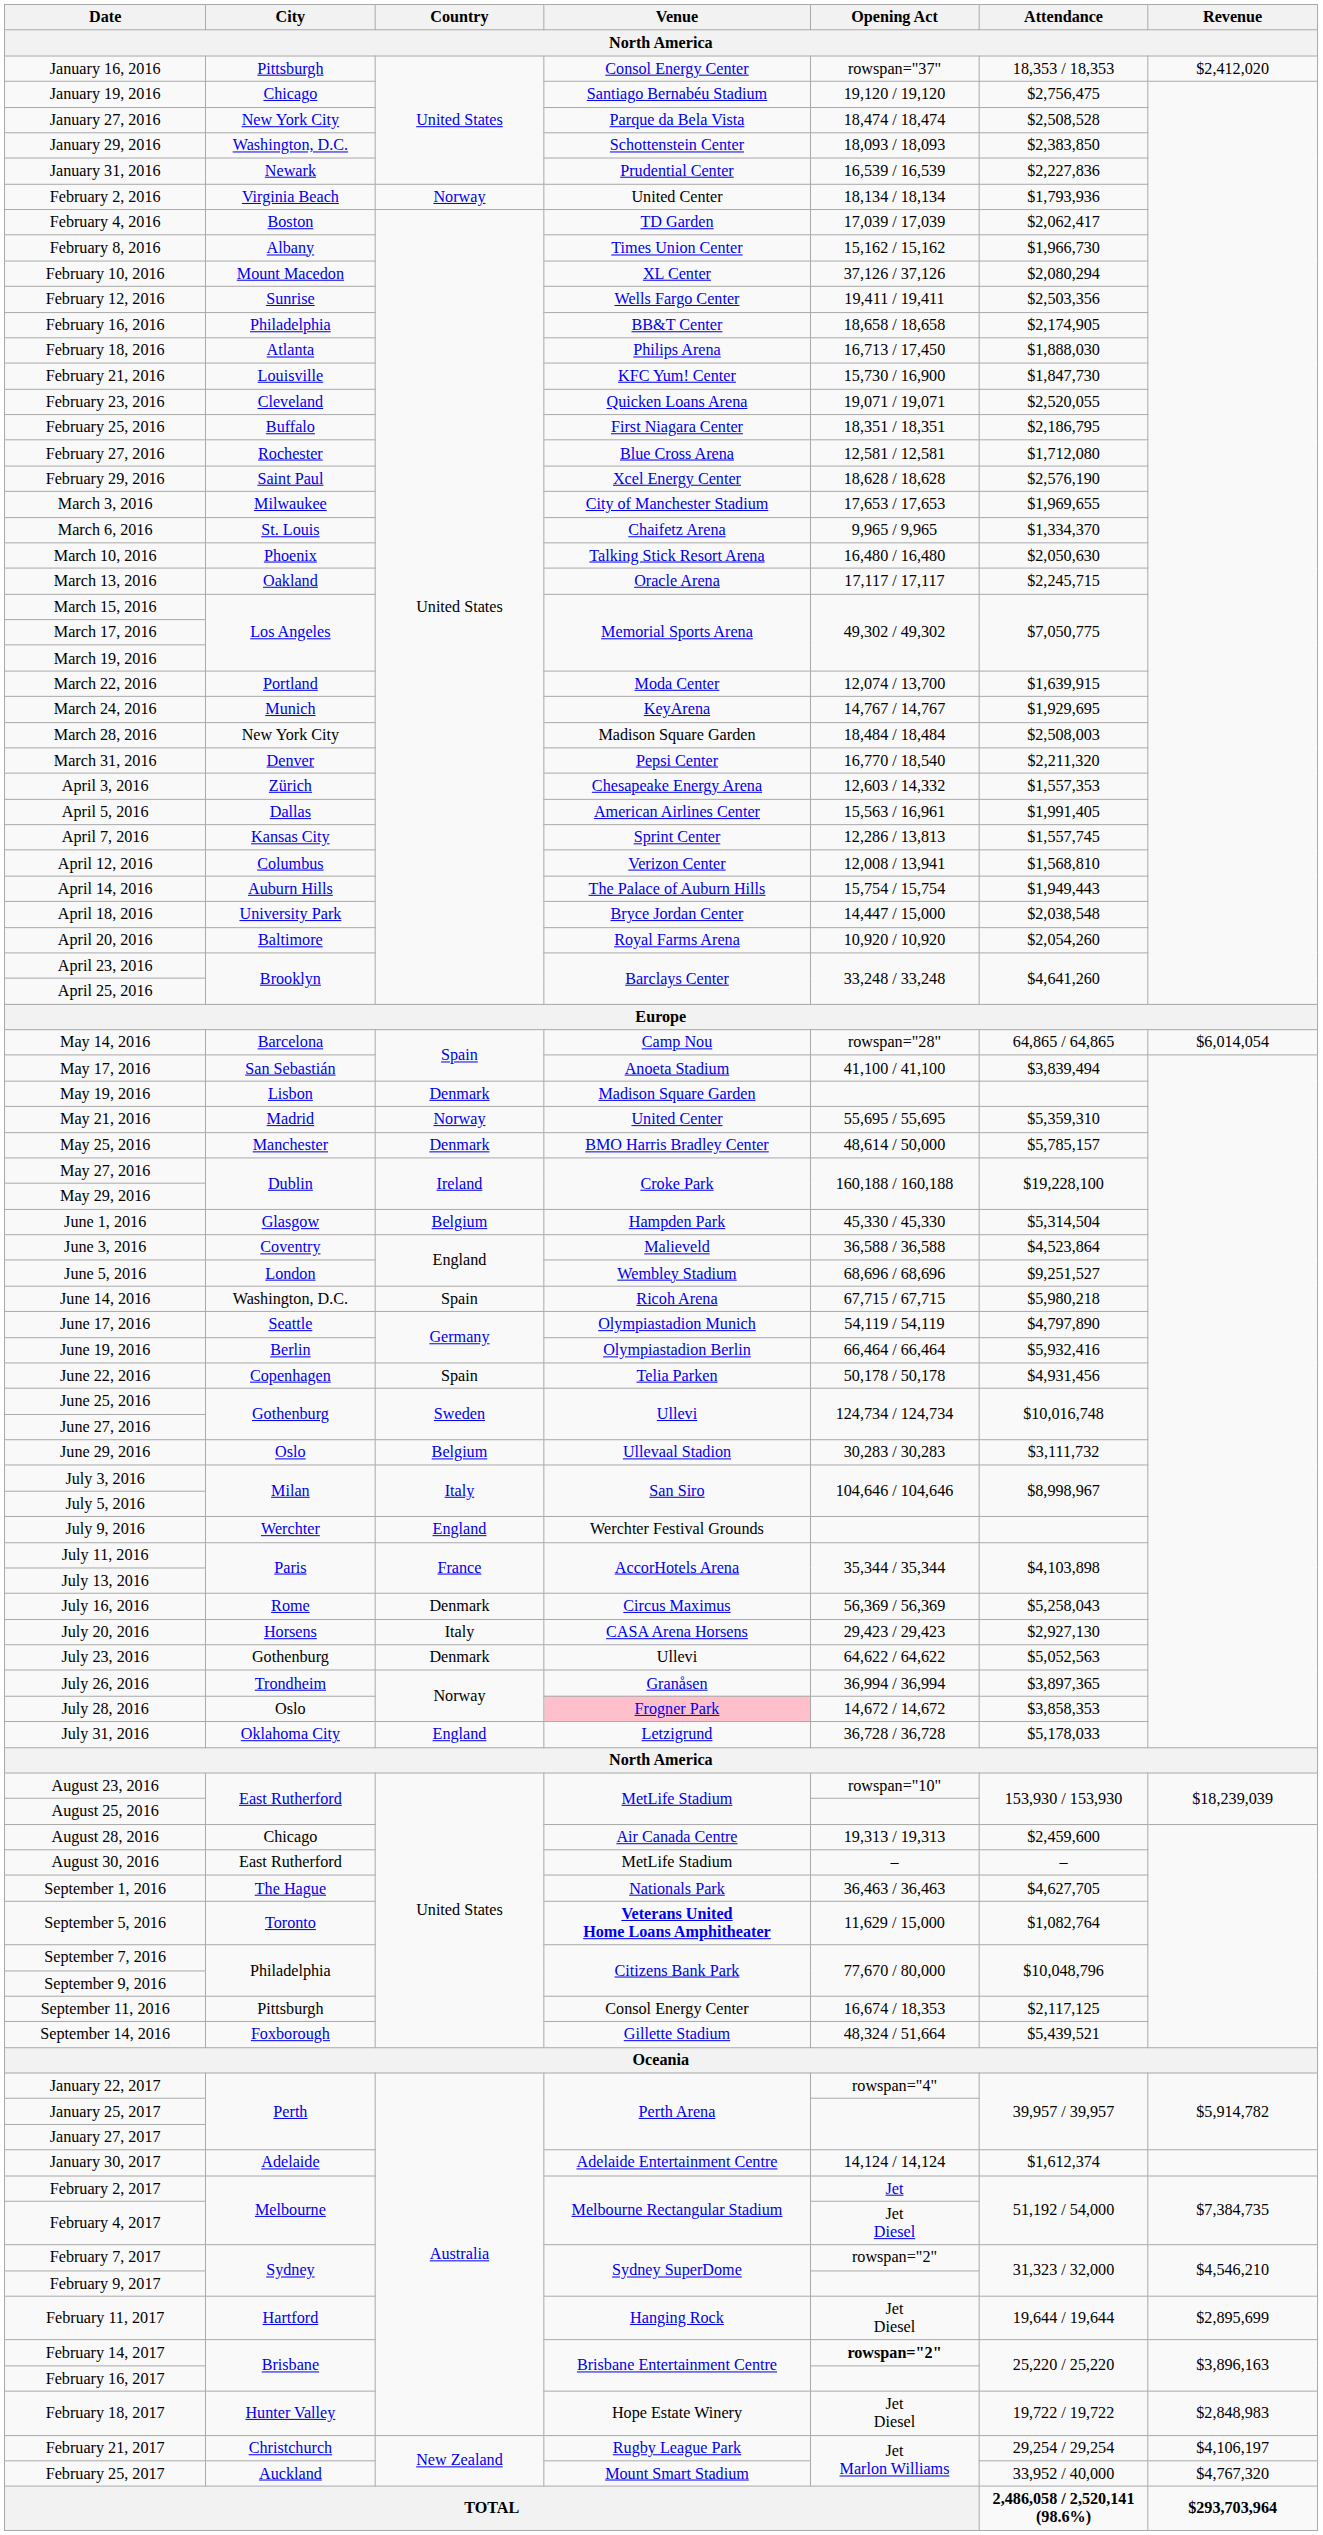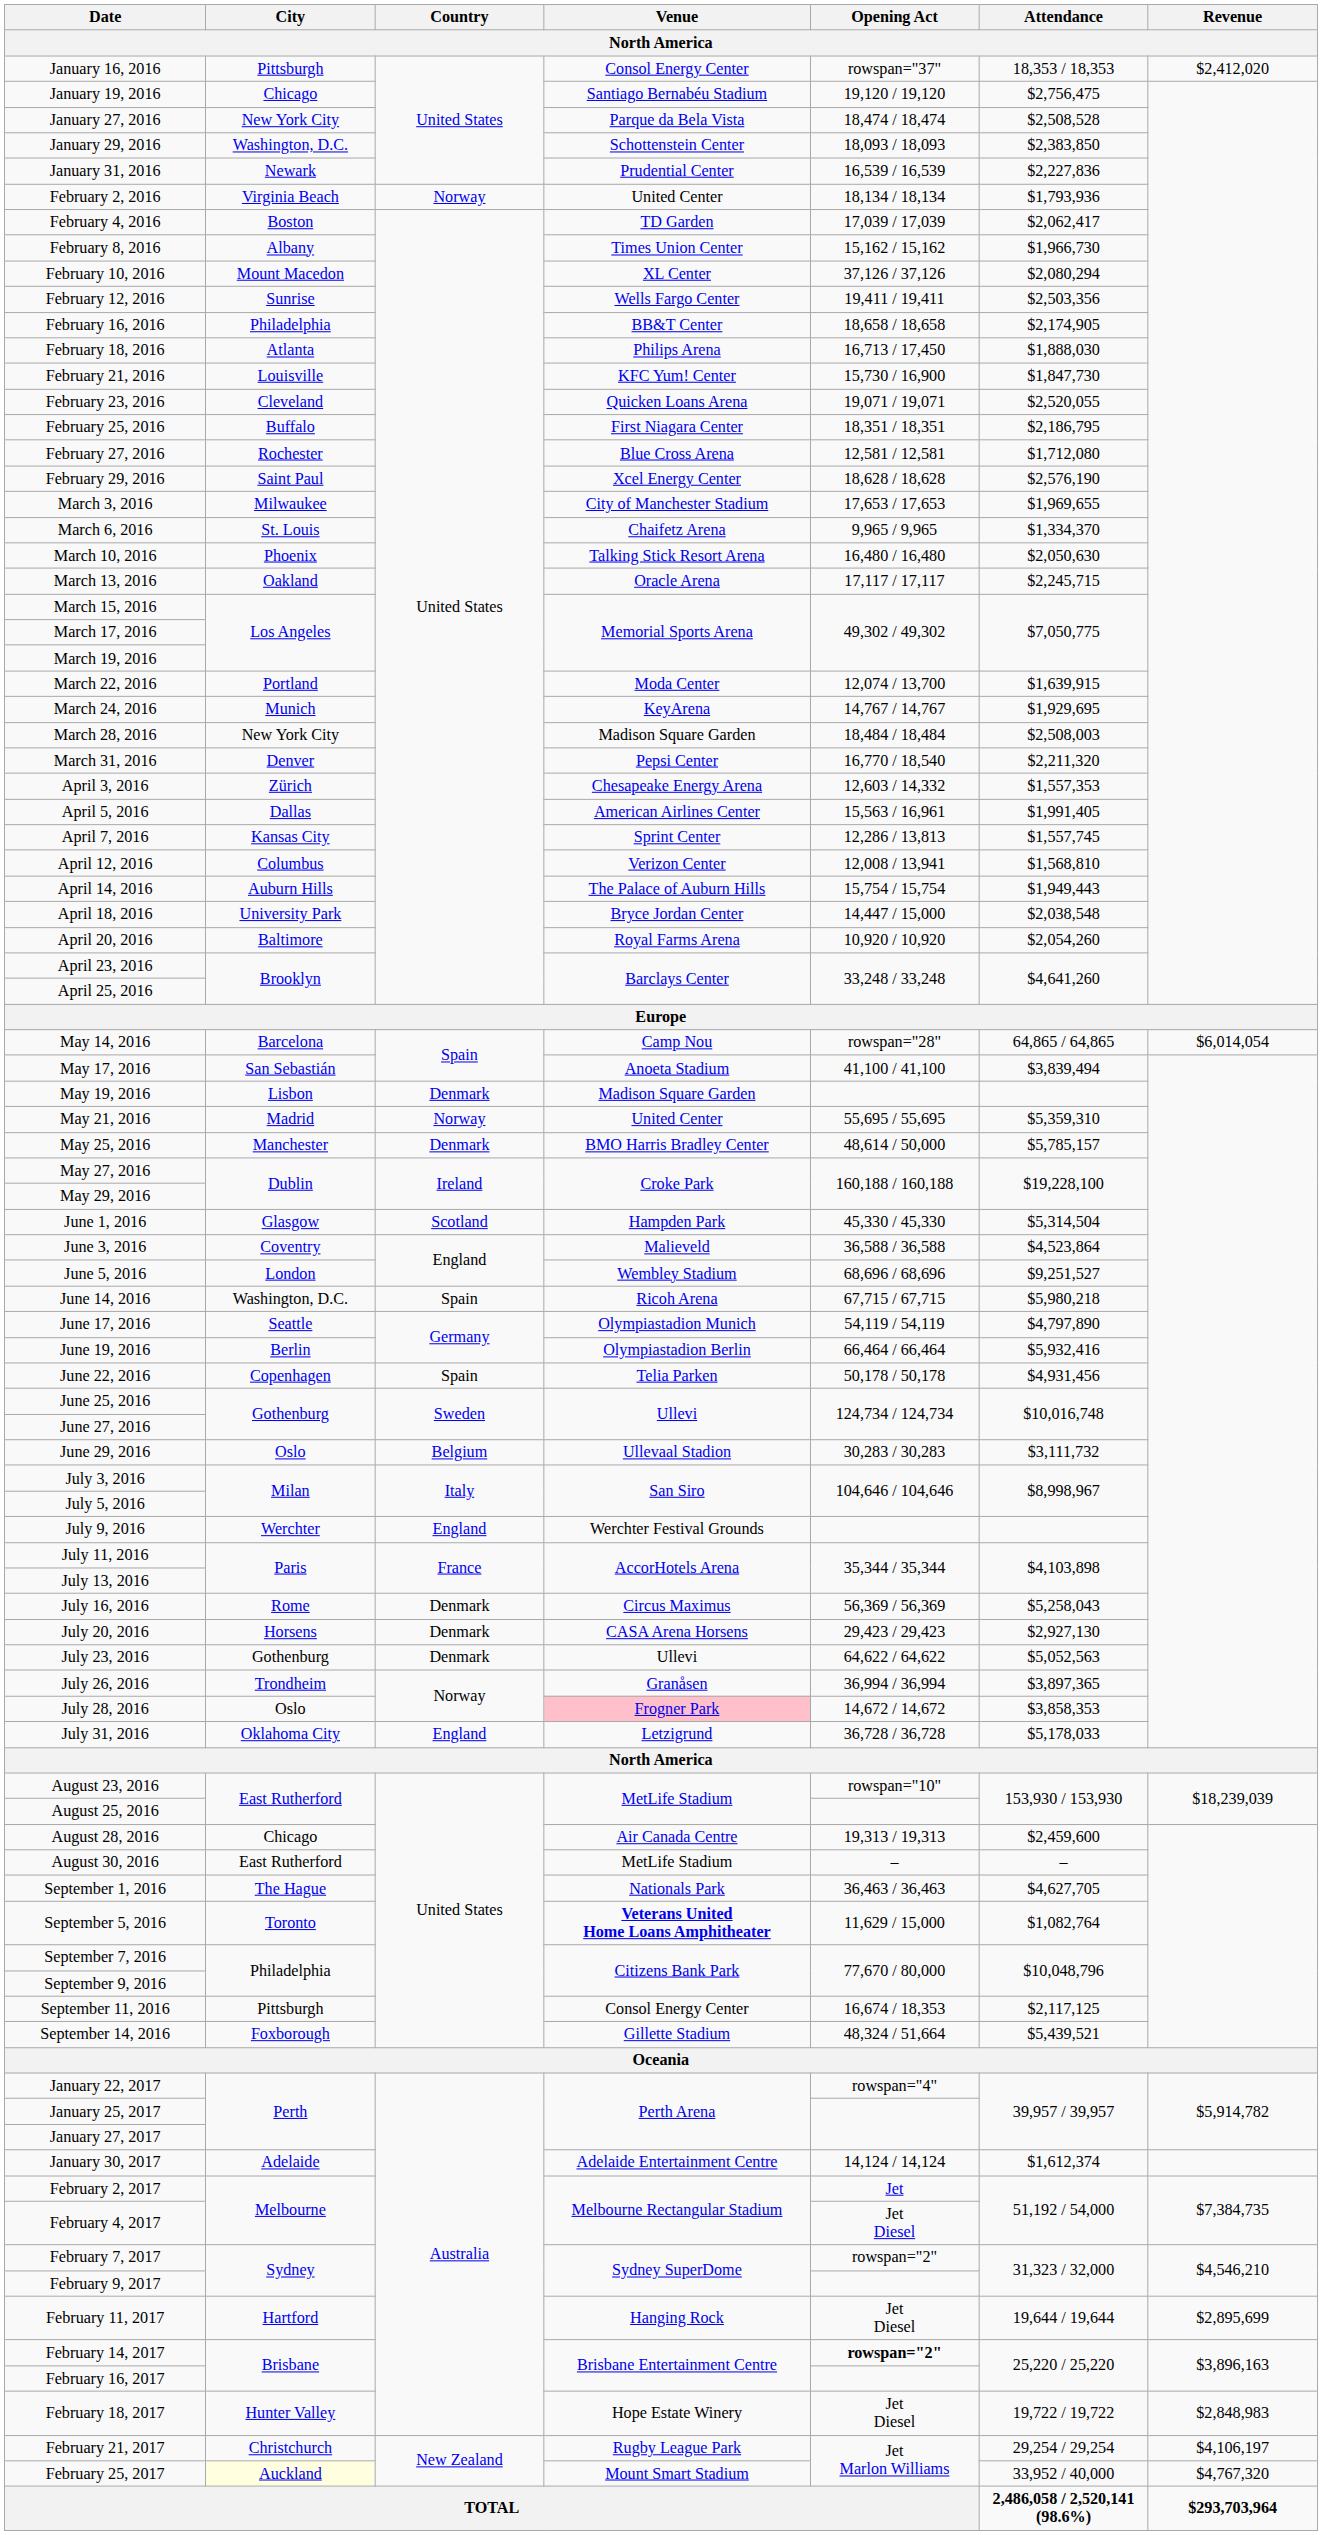(459, 1221) Belgium -> (459, 1221) Scotland
(459, 1631) Italy -> (459, 1631) Denmark
(290, 2473) no background -> (290, 2473) lightyellow background
